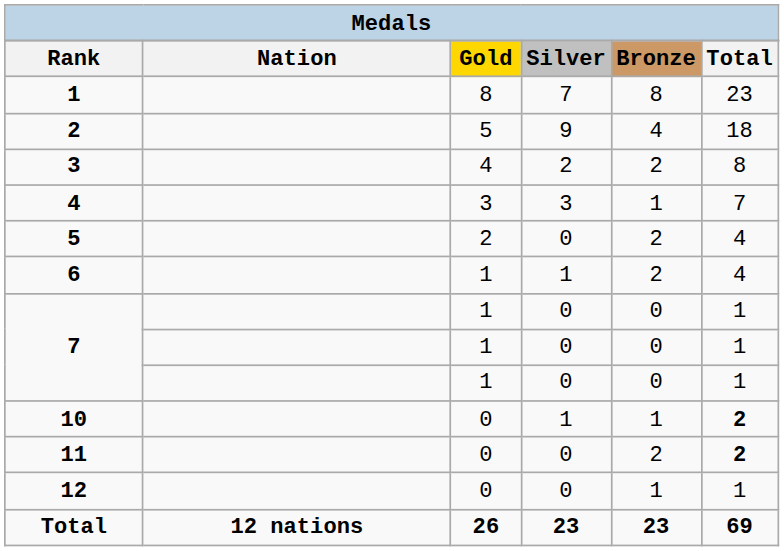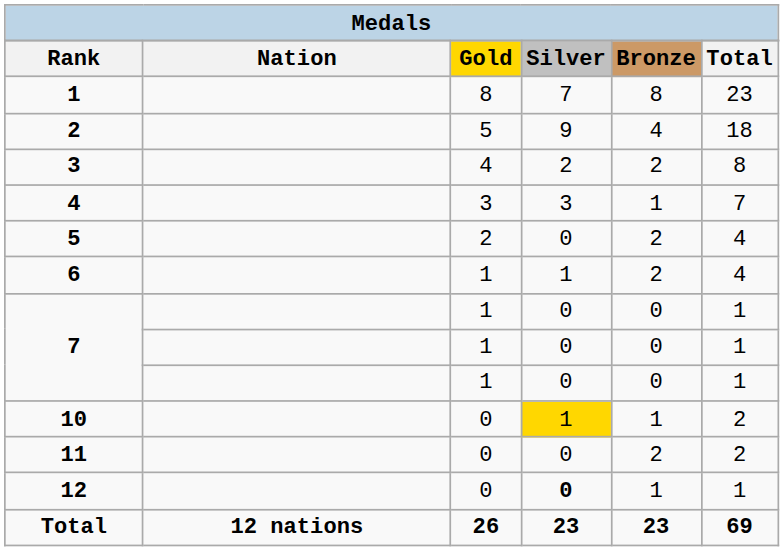(566, 419) no background -> (566, 419) gold background
(740, 419) bold -> (740, 419) normal
(740, 455) bold -> (740, 455) normal
(566, 491) normal -> (566, 491) bold
